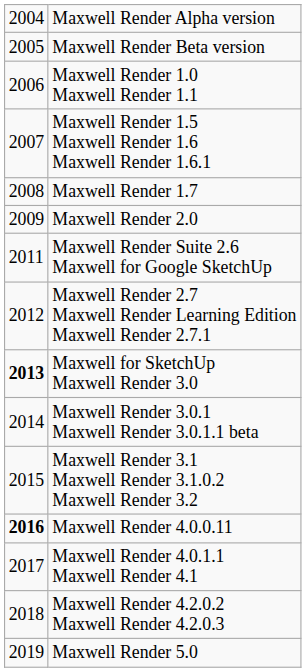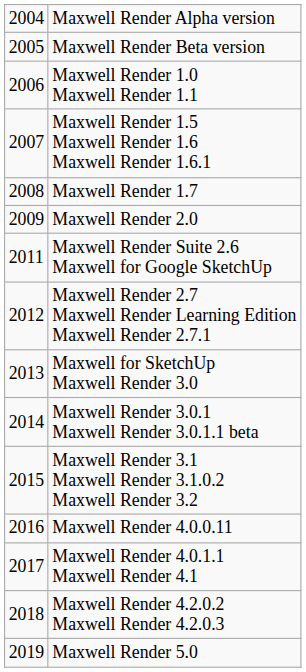(26, 373) bold -> (26, 373) normal
(26, 528) bold -> (26, 528) normal
